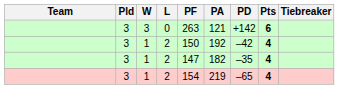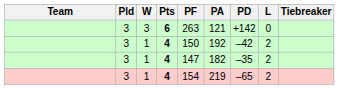columns swapped: (167, 12) <-> (268, 12)
